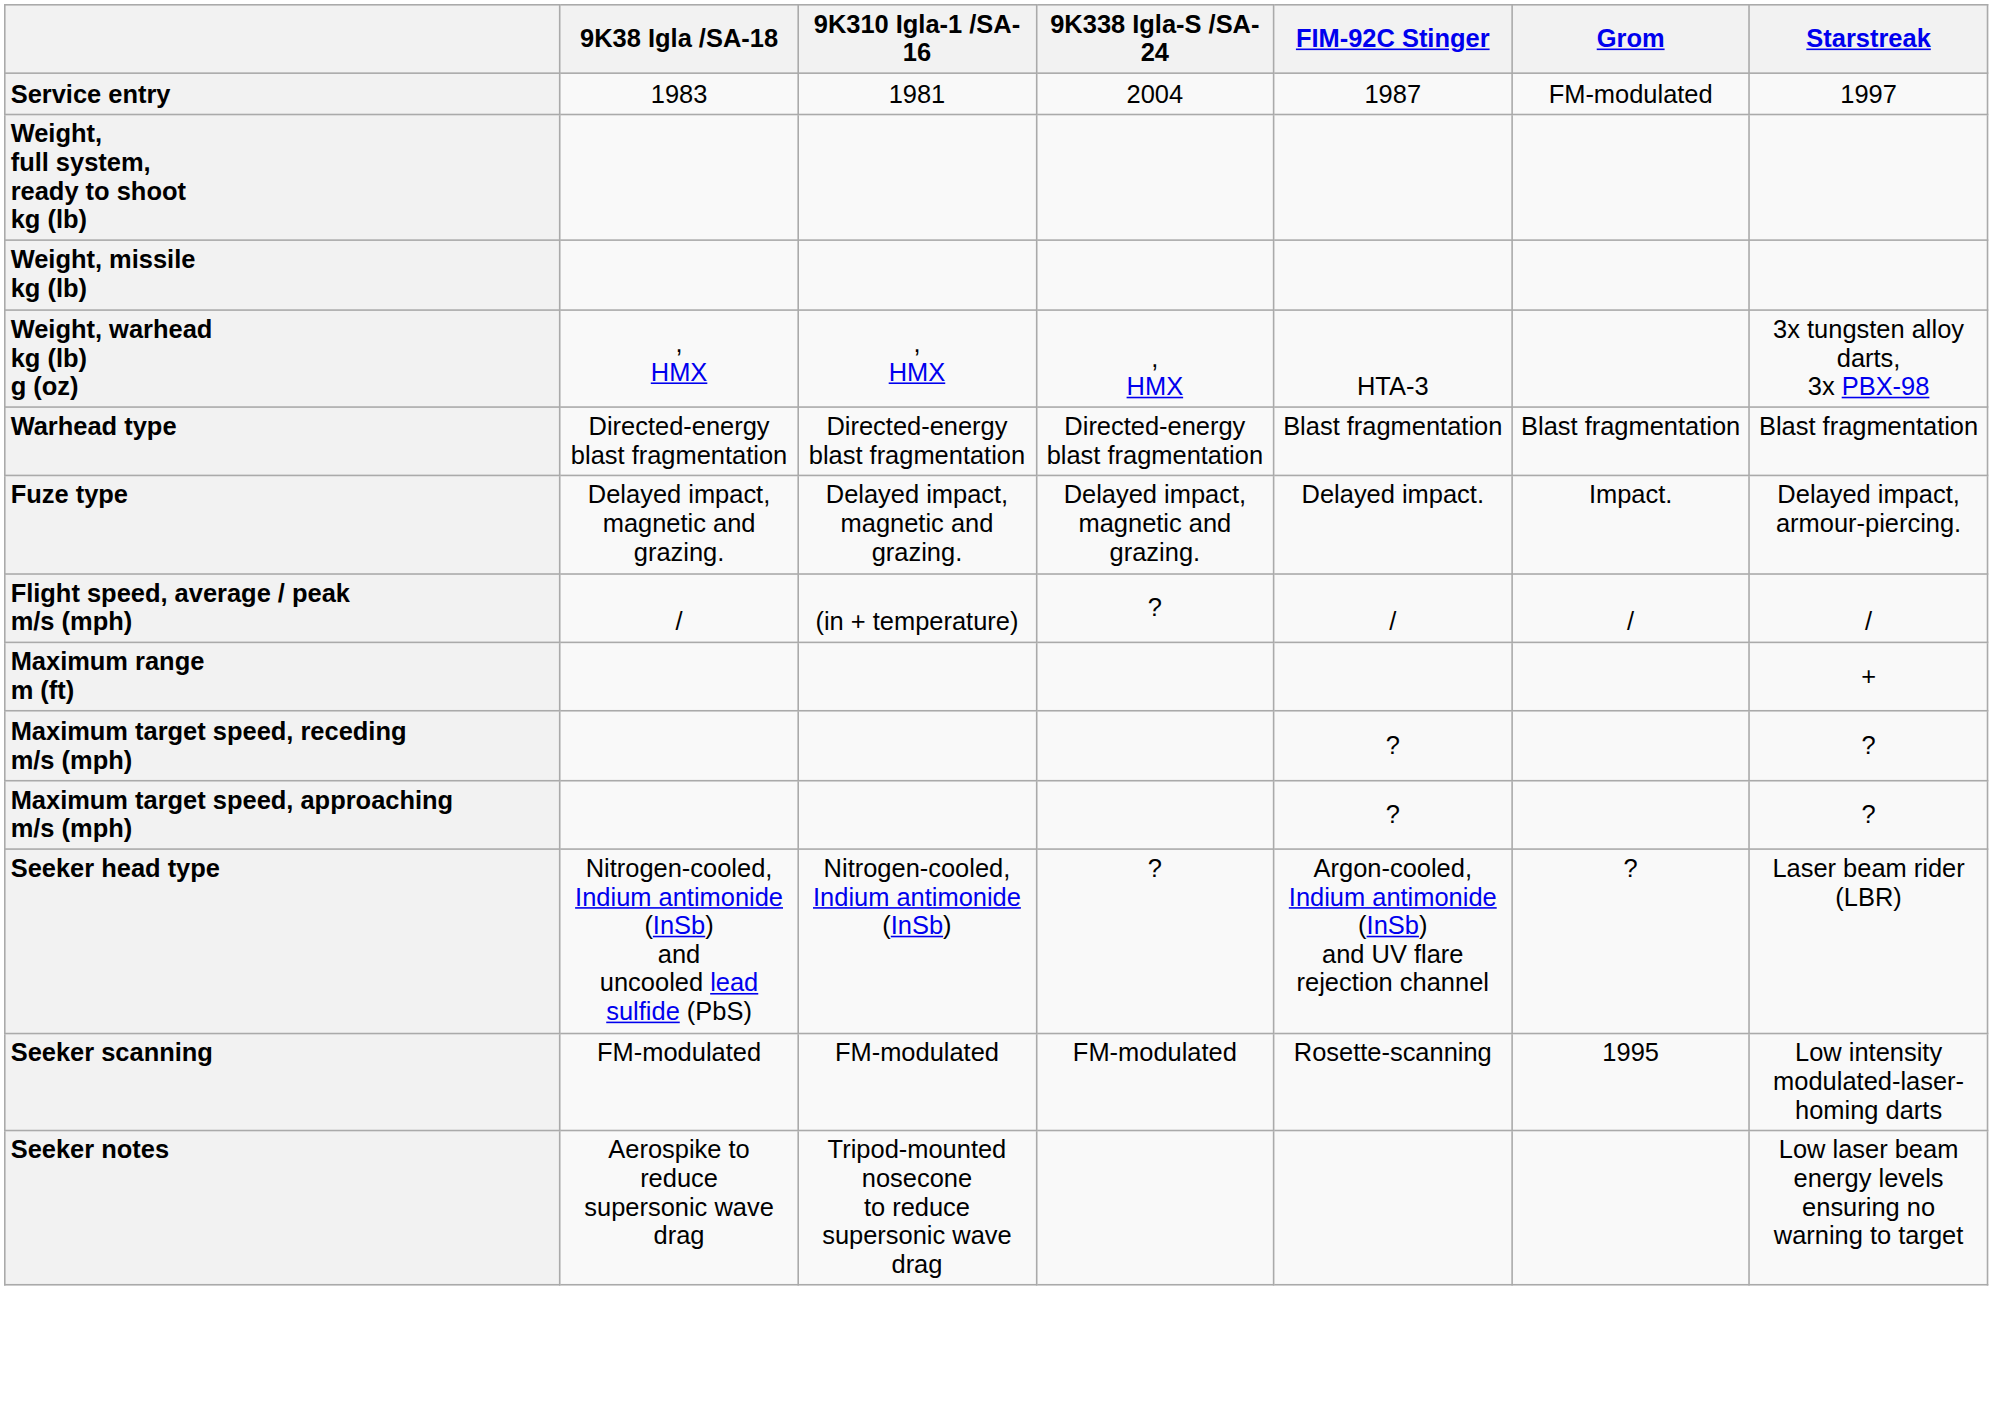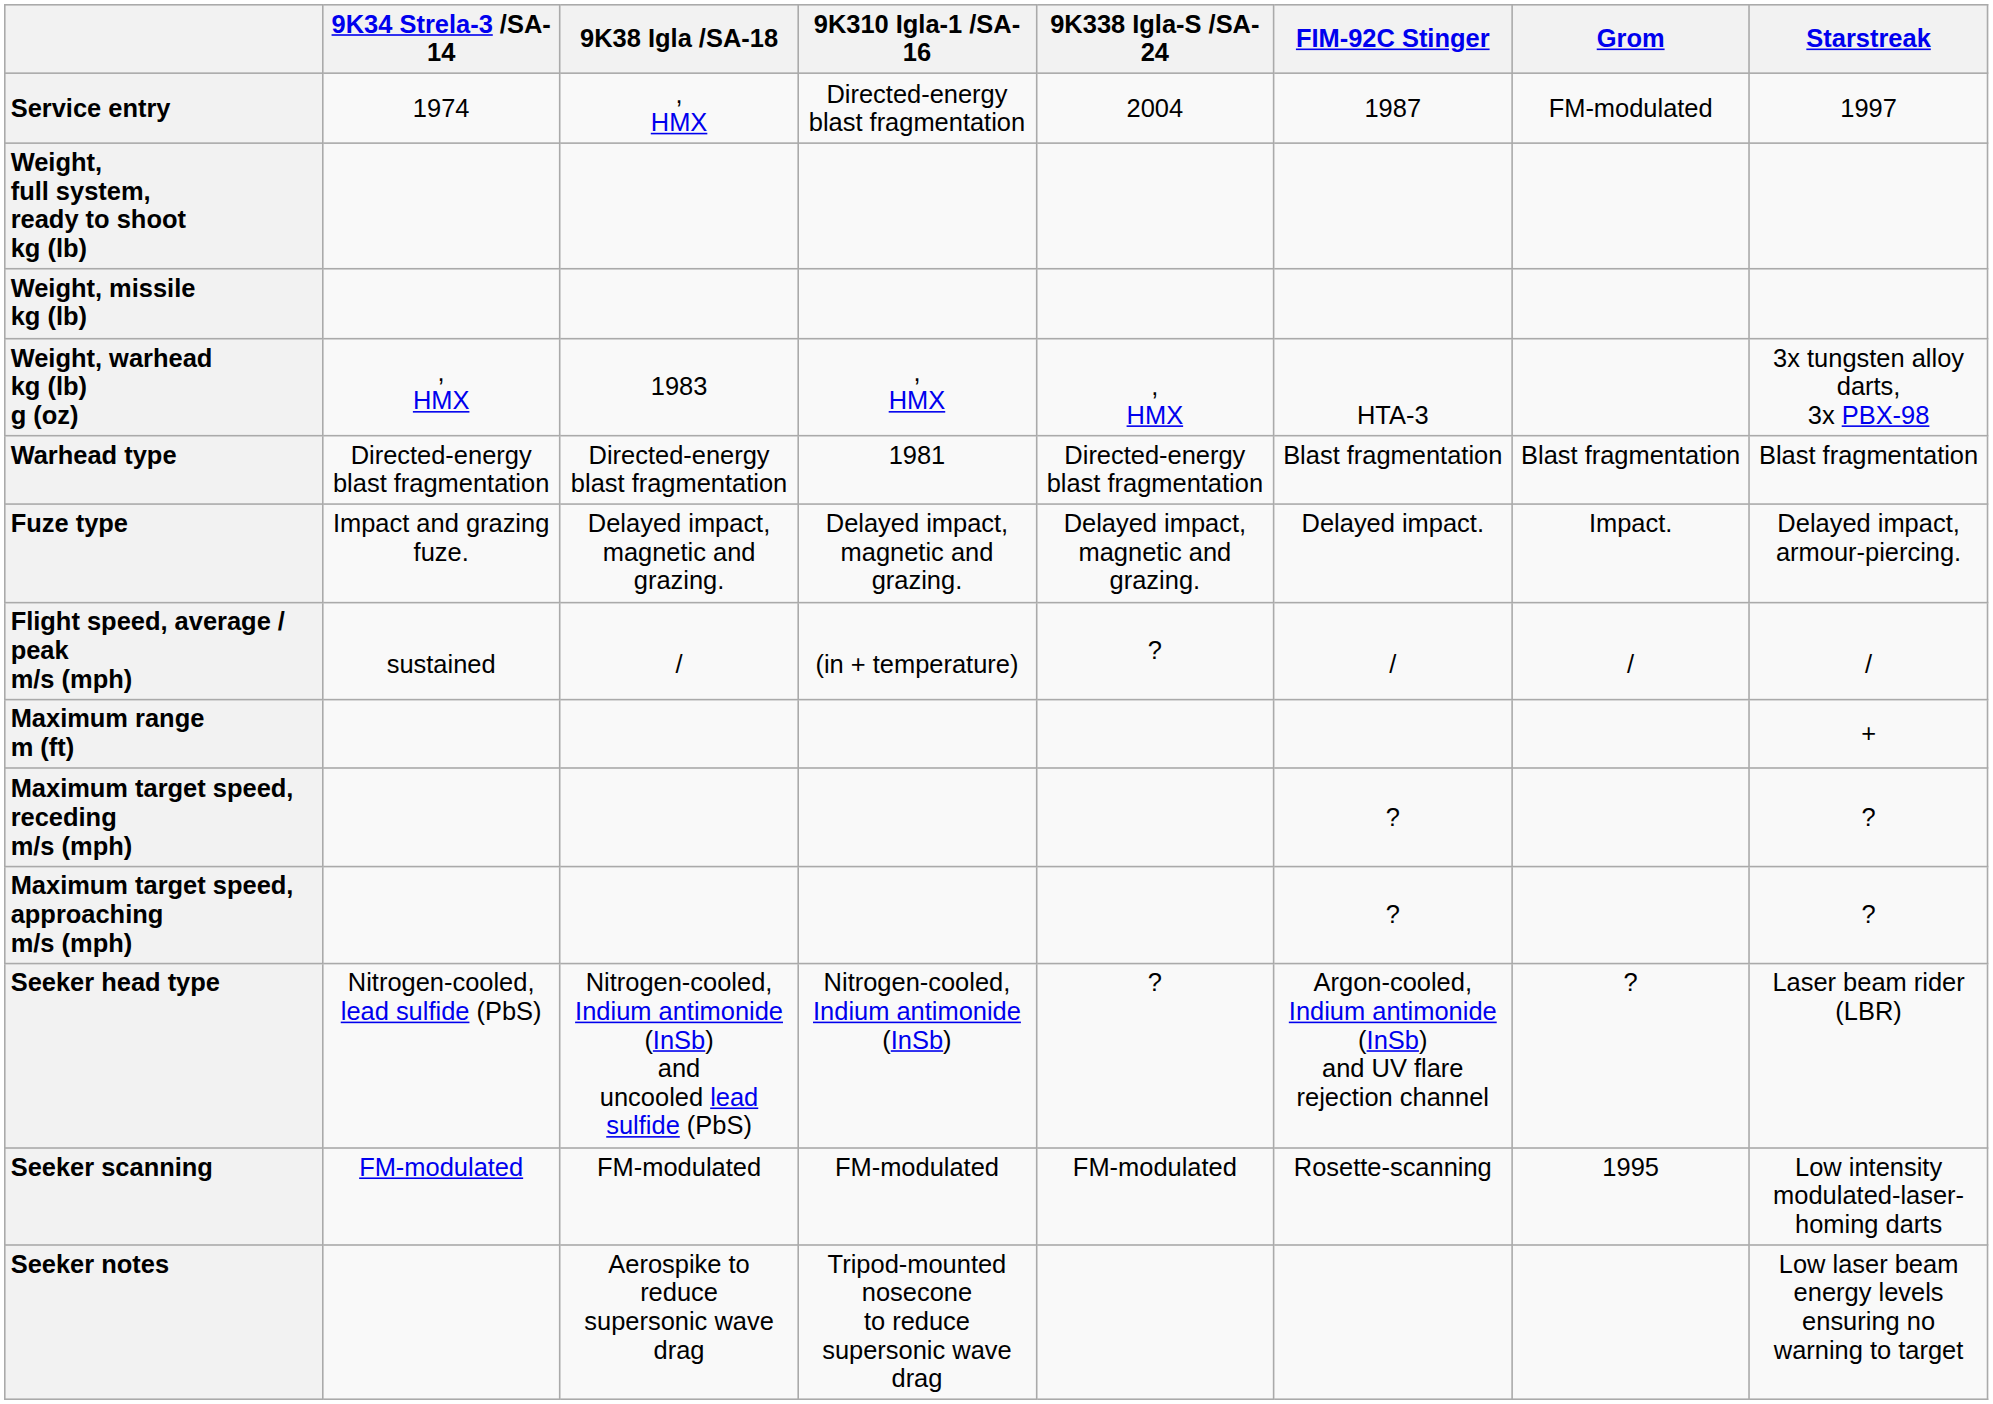+ column: (441, 38)
(679, 93) 1983 -> (679, 107) , HMX
(917, 93) 1981 -> (917, 107) Directed-energy blast fragmentation
(679, 357) , HMX -> (679, 386) 1983
(917, 441) Directed-energy blast fragmentation -> (917, 455) 1981
